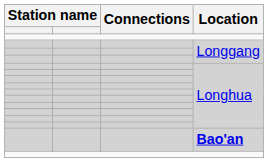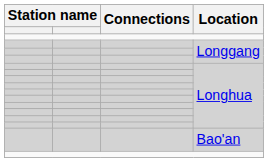(220, 139) bold -> (218, 139) normal
